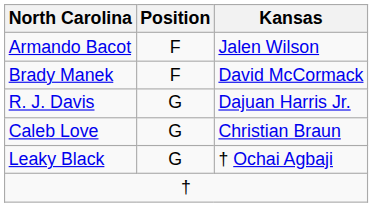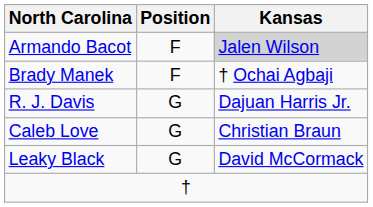(269, 46) no background -> (269, 46) lightgrey background
(291, 74) David McCormack -> (276, 74) † Ochai Agbaji
(276, 159) † Ochai Agbaji -> (291, 159) David McCormack
